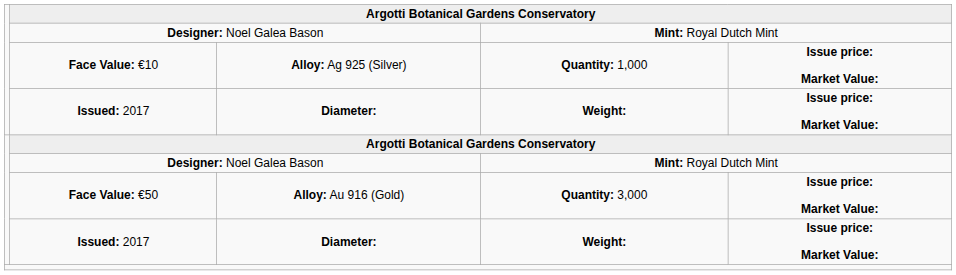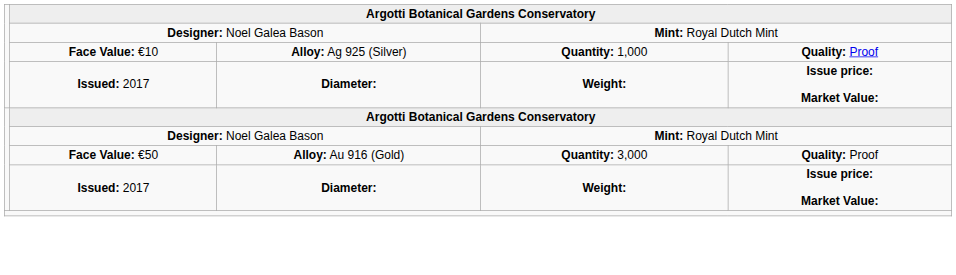(840, 65) Issue price: Market Value: -> (840, 52) Quality: Proof
(840, 195) Issue price: Market Value: -> (840, 155) Quality: Proof
